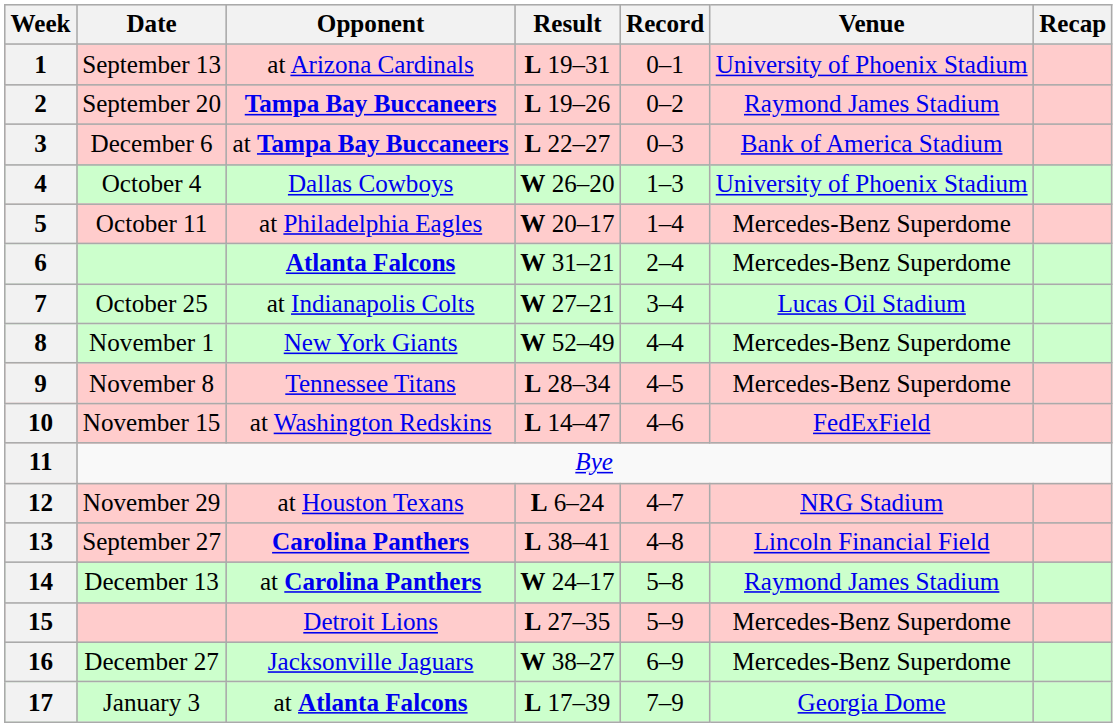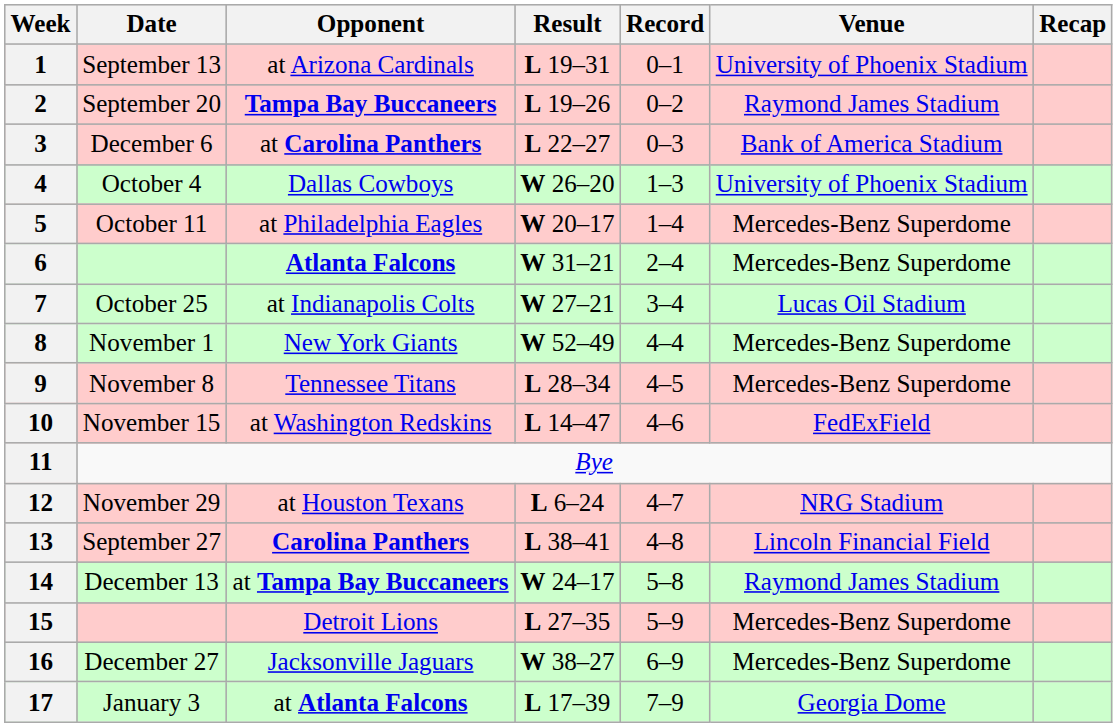(371, 143) at Tampa Bay Buccaneers -> (371, 143) at Carolina Panthers
(371, 582) at Carolina Panthers -> (371, 582) at Tampa Bay Buccaneers
